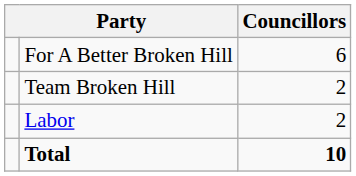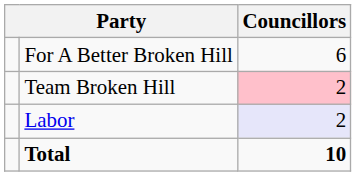(341, 87) no background -> (341, 87) pink background
(341, 120) no background -> (341, 120) lavender background
